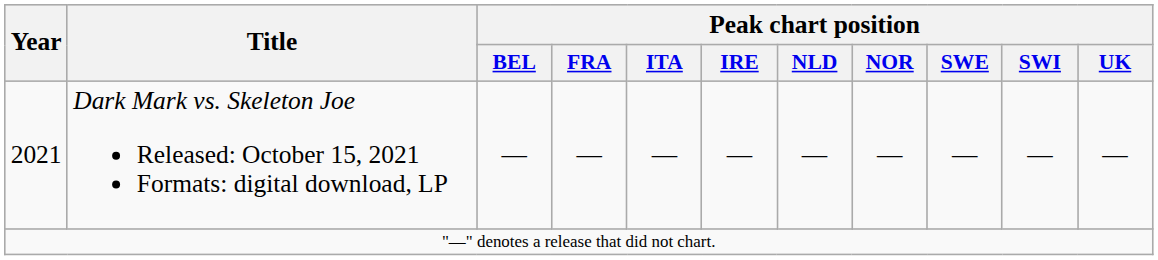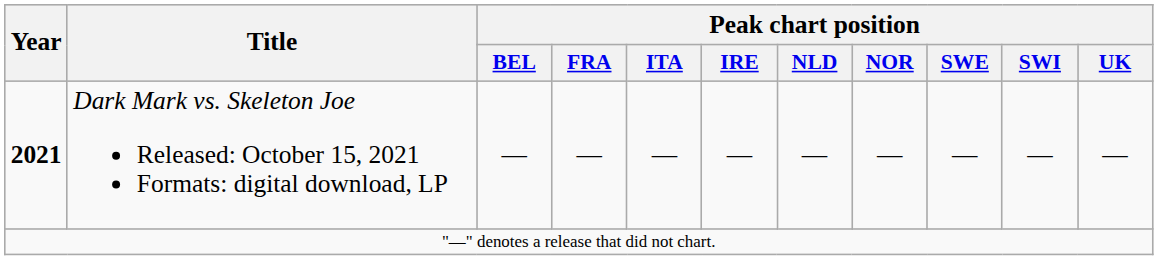(36, 154) normal -> (36, 154) bold
